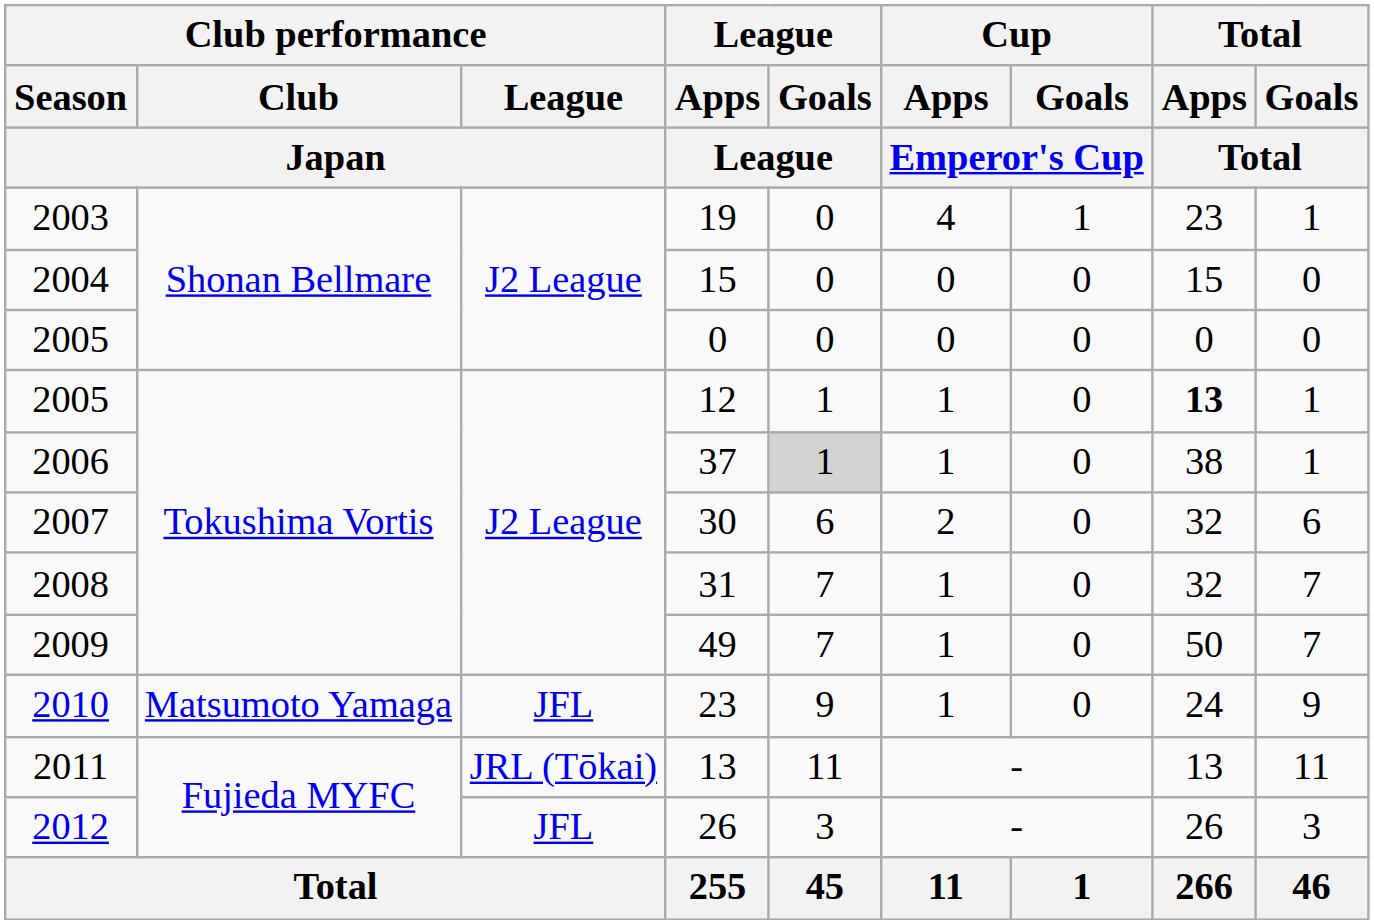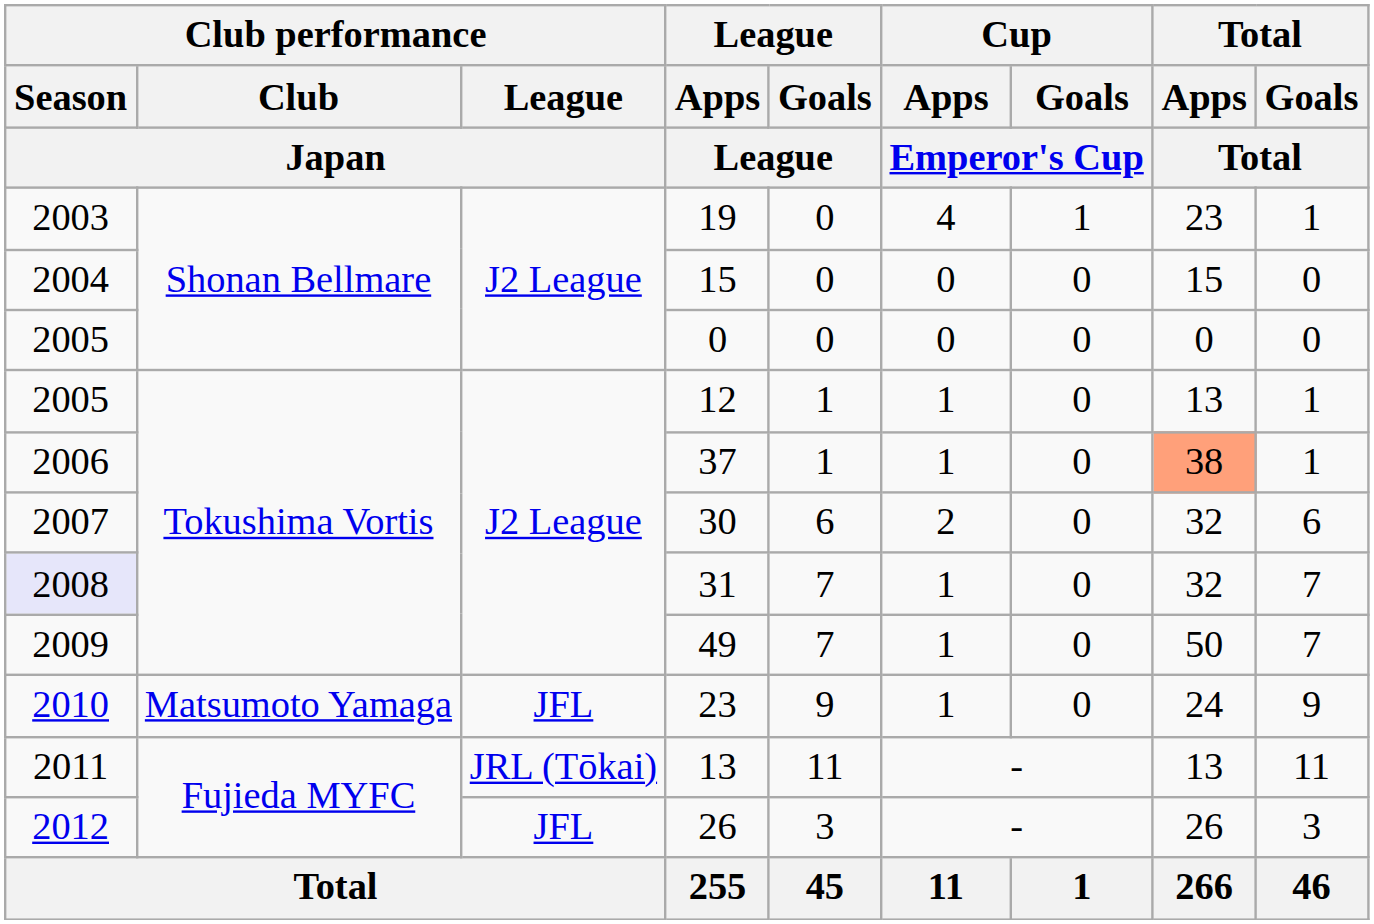(1204, 400) bold -> (1204, 400) normal
(825, 461) lightgrey background -> (825, 461) no background
(1204, 461) no background -> (1204, 461) lightsalmon background
(71, 583) no background -> (71, 583) lavender background
